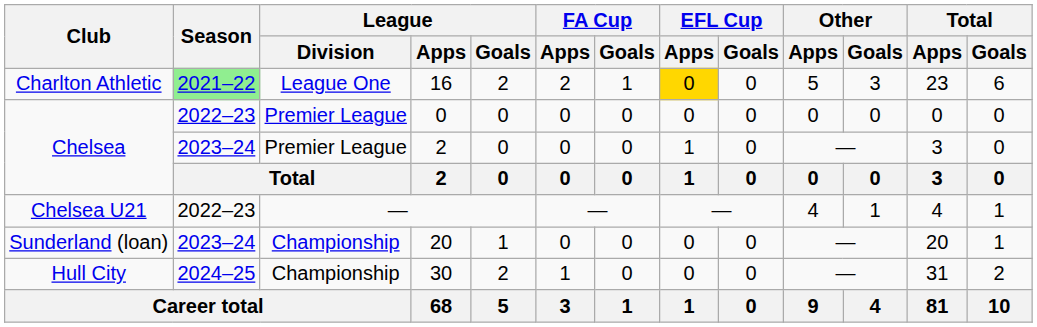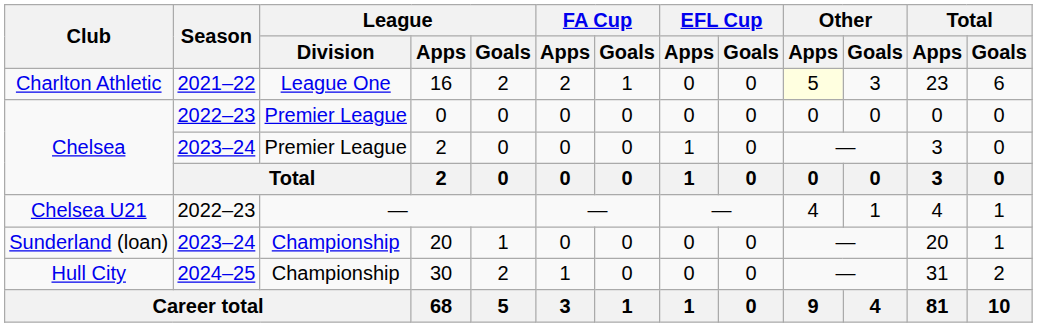(216, 83) lightgreen background -> (216, 83) no background
(689, 83) gold background -> (689, 83) no background
(813, 83) no background -> (813, 83) lightyellow background
